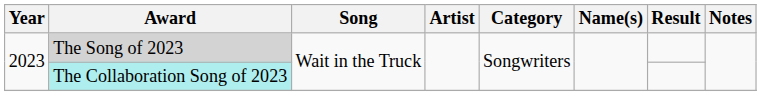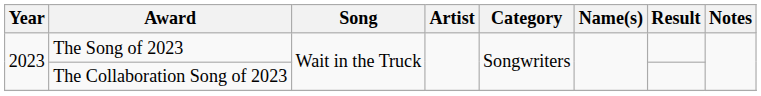(118, 47) lightgrey background -> (118, 47) no background
(170, 76) paleturquoise background -> (170, 76) no background
